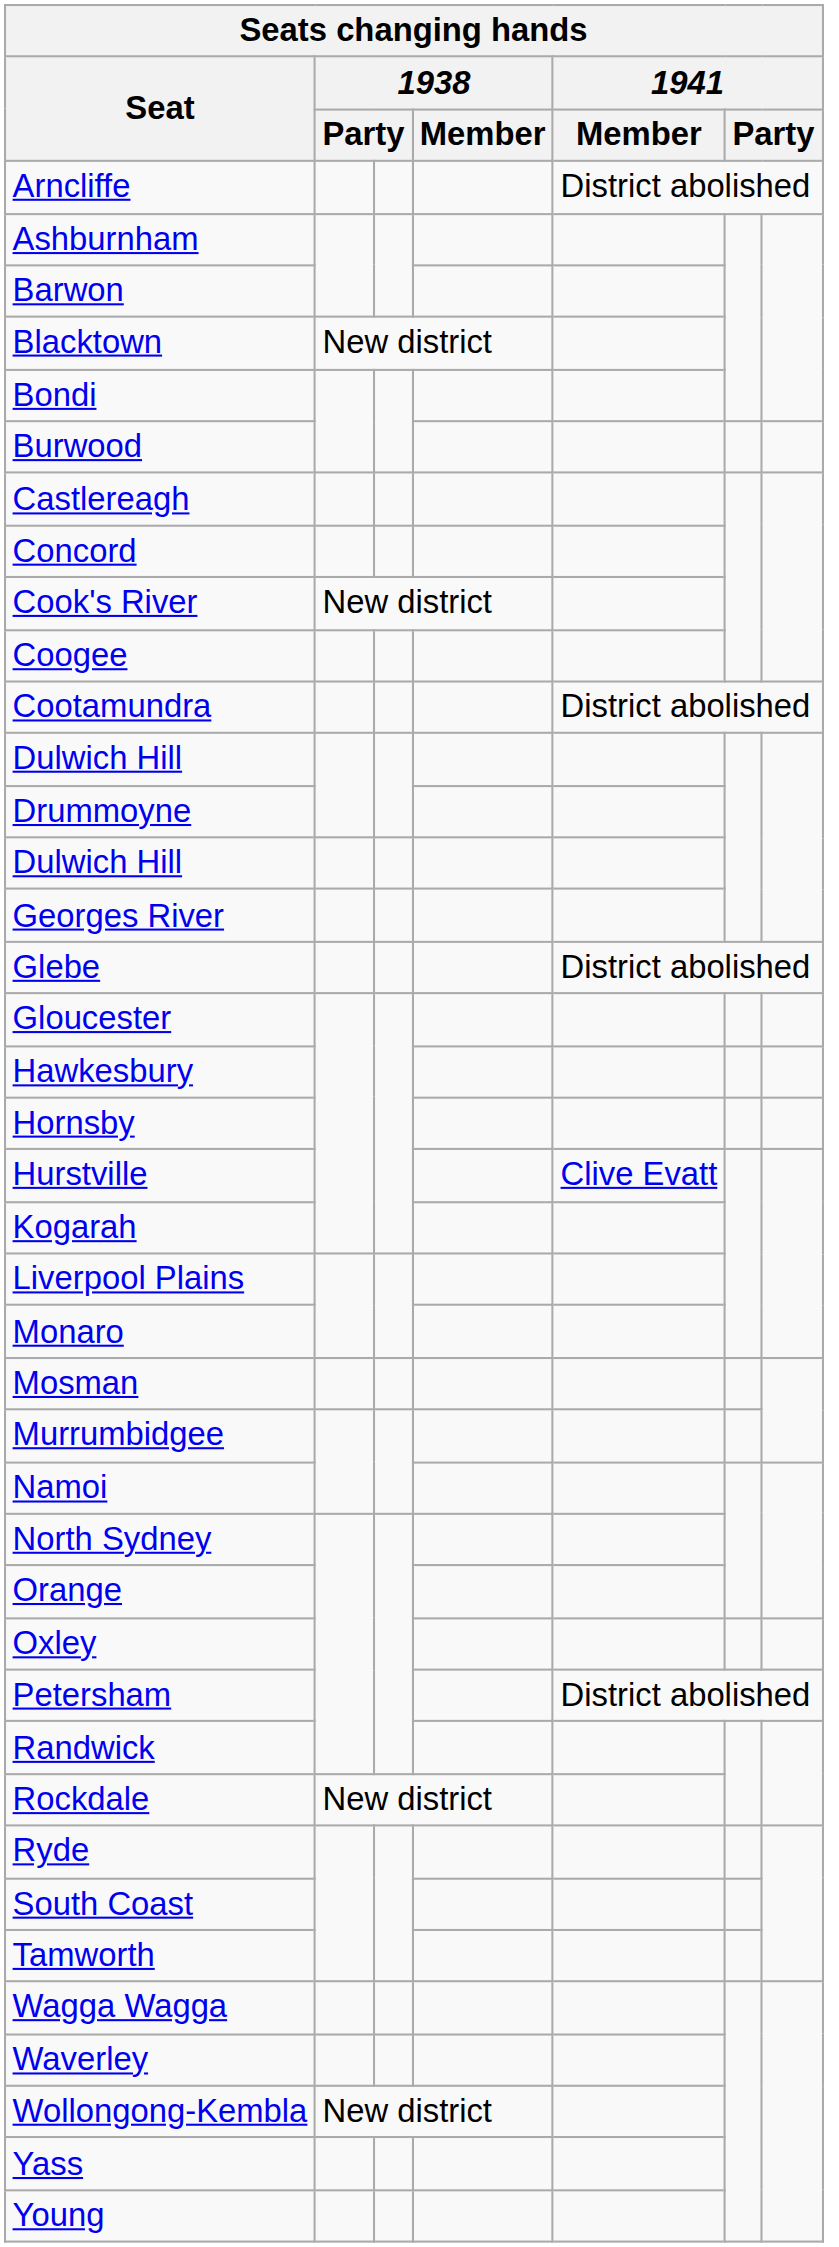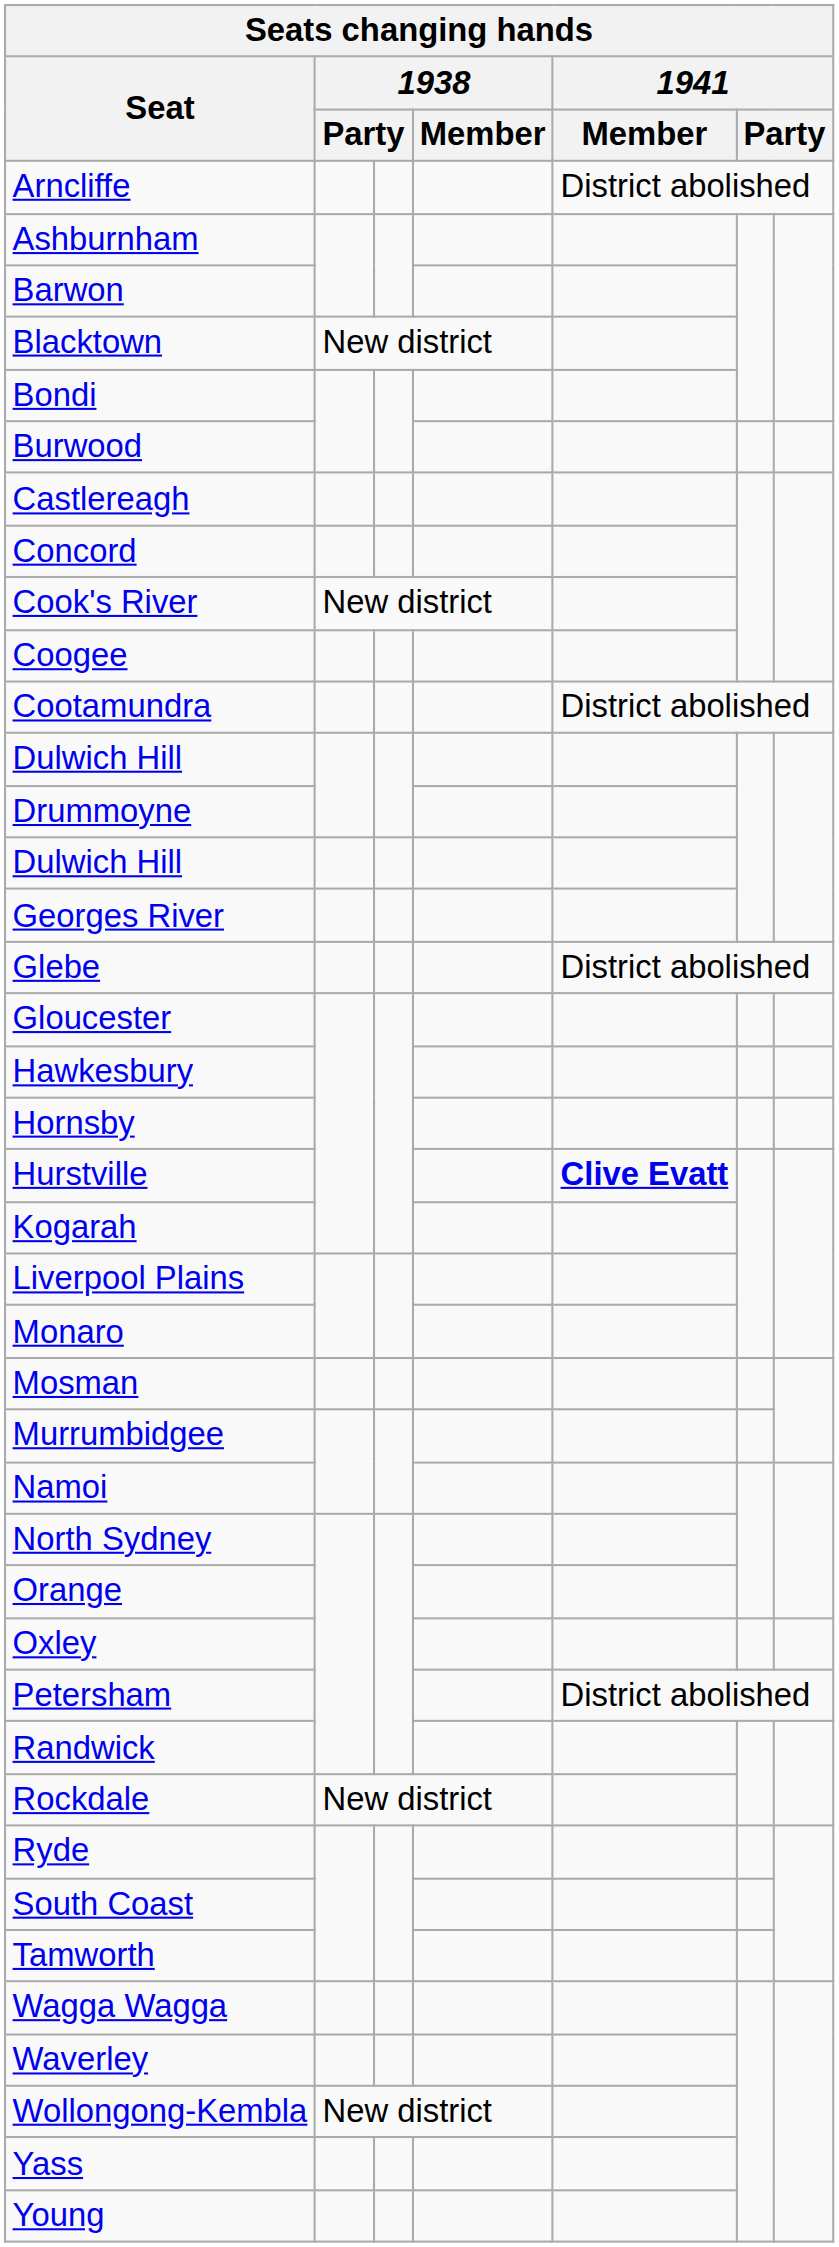(639, 1174) normal -> (644, 1174) bold
